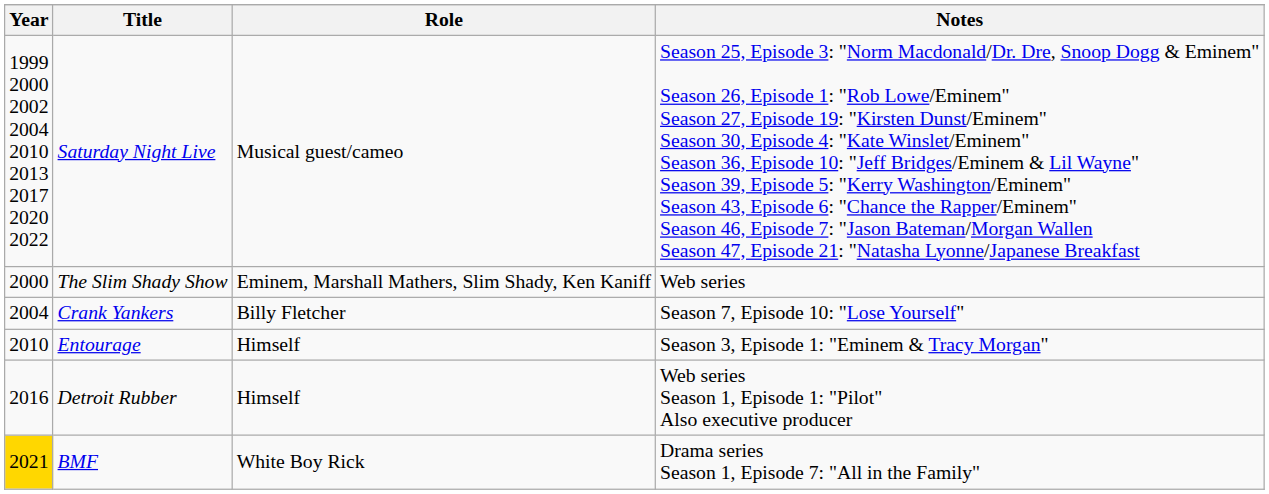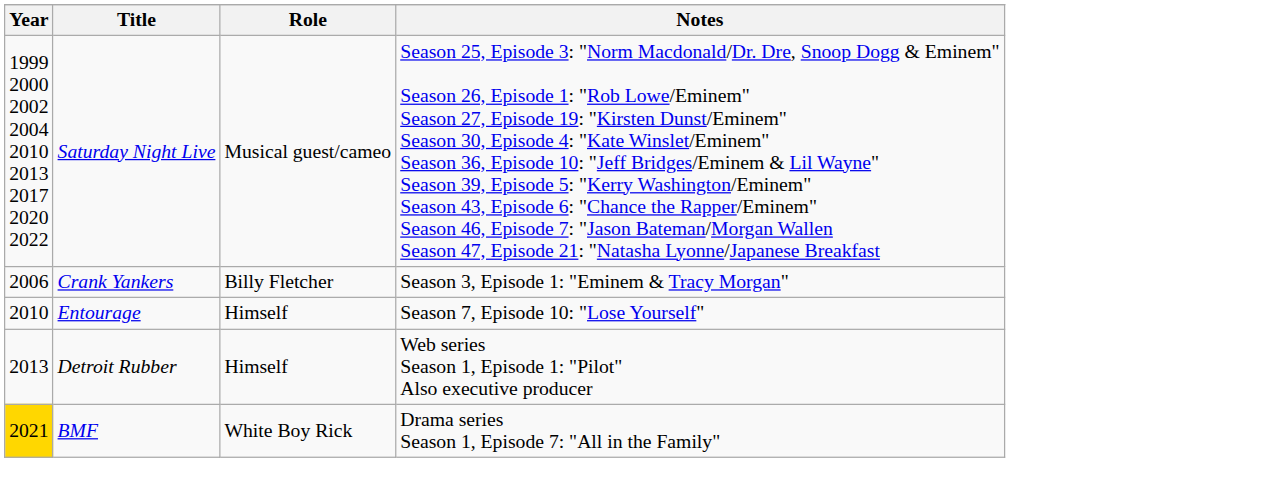- row: (143, 281)
(29, 312) 2004 -> (29, 281) 2006
(812, 312) Season 7, Episode 10: "Lose Yourself" -> (594, 281) Season 3, Episode 1: "Eminem & Tracy Morgan"
(854, 344) Season 3, Episode 1: "Eminem & Tracy Morgan" -> (552, 312) Season 7, Episode 10: "Lose Yourself"
(29, 397) 2016 -> (29, 366) 2013
